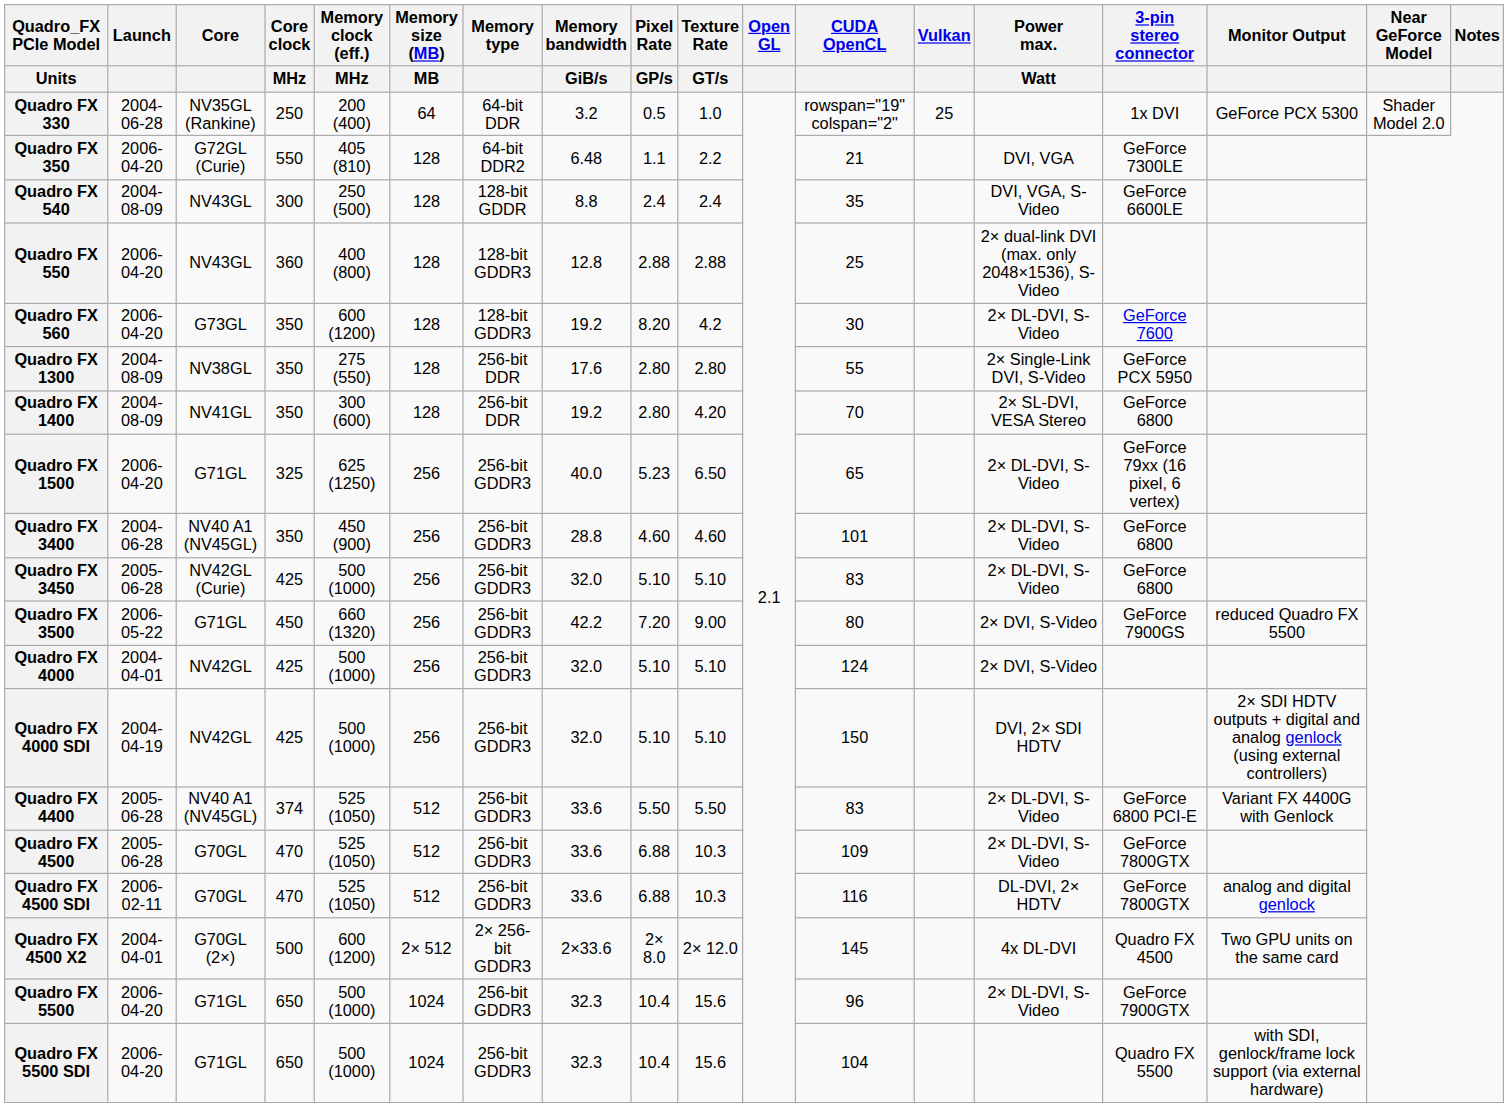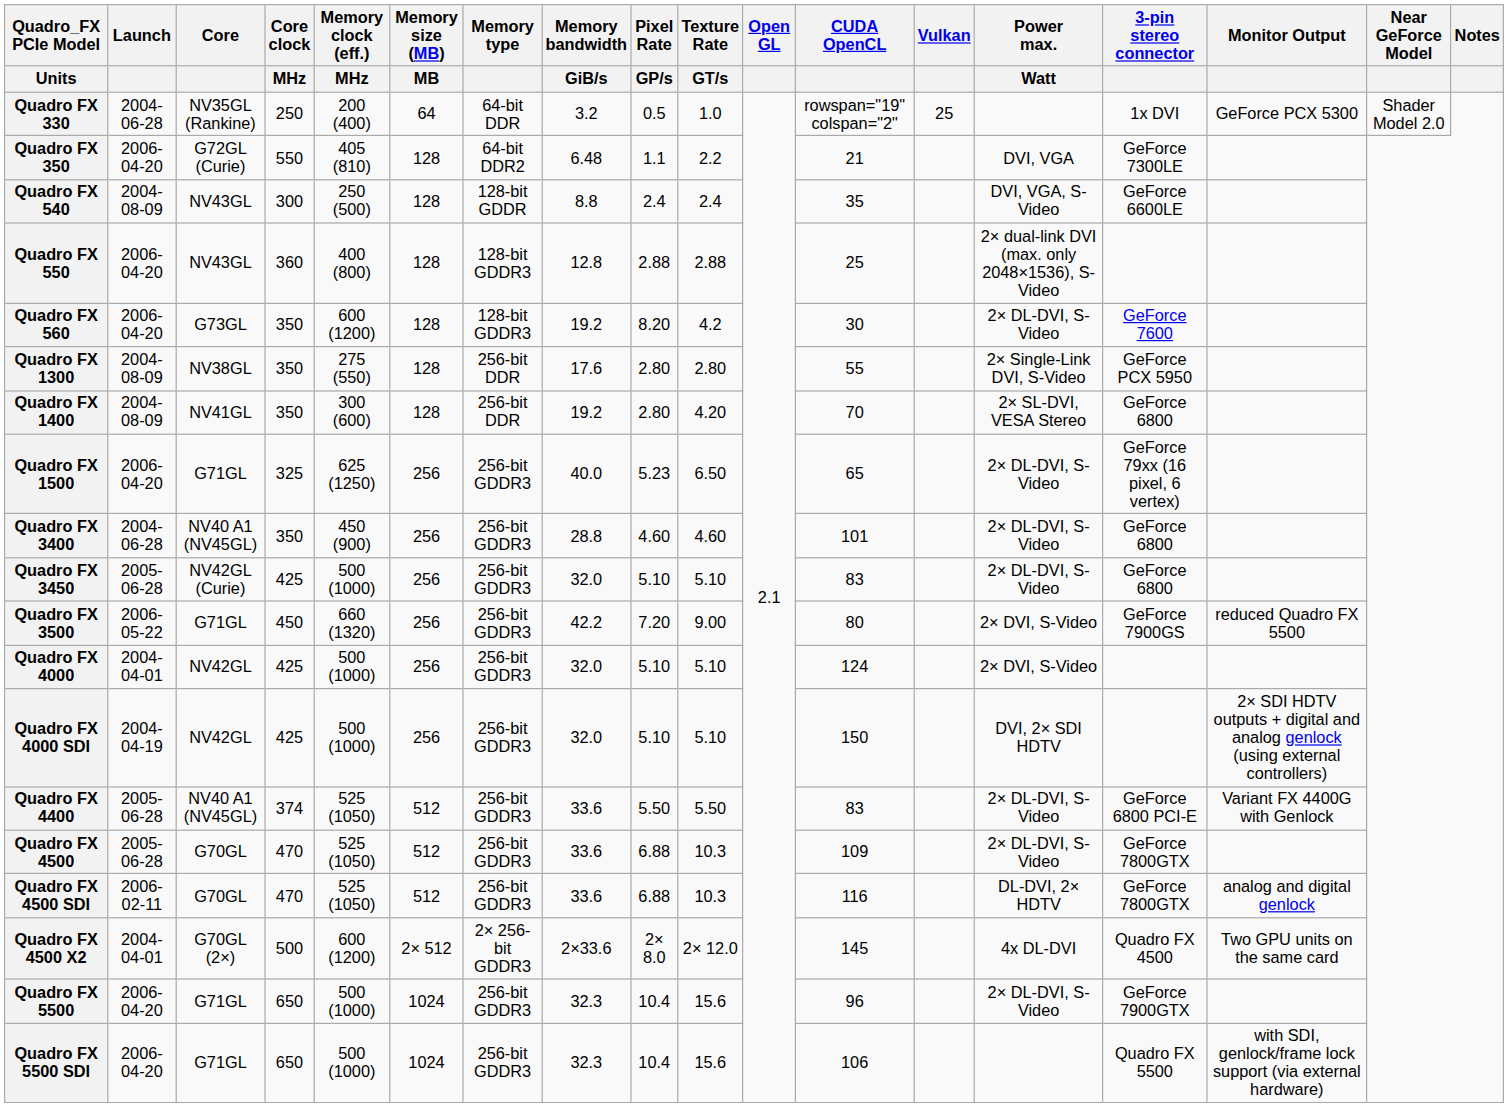(855, 1063) 104 -> (855, 1063) 106
